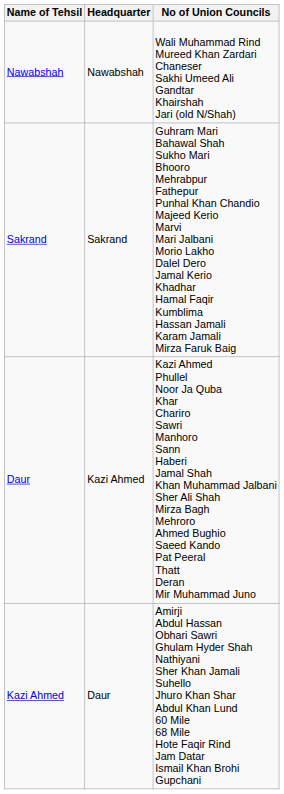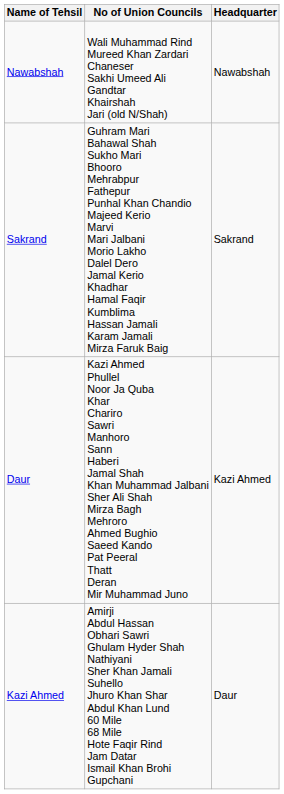columns swapped: (216, 13) <-> (119, 13)
